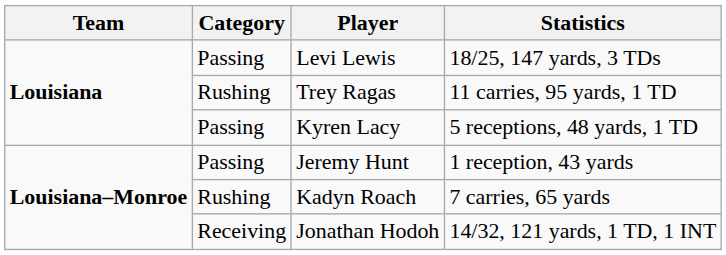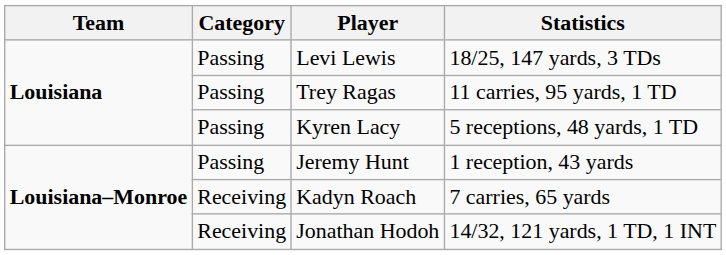(234, 92) Rushing -> (231, 92) Passing
(234, 196) Rushing -> (242, 196) Receiving
